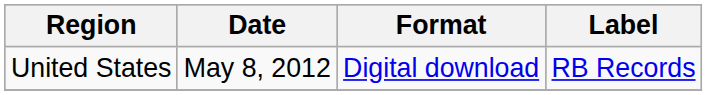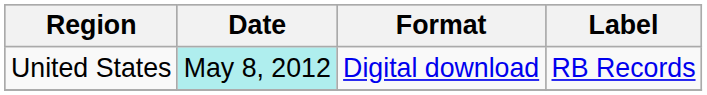(257, 68) no background -> (257, 68) paleturquoise background
